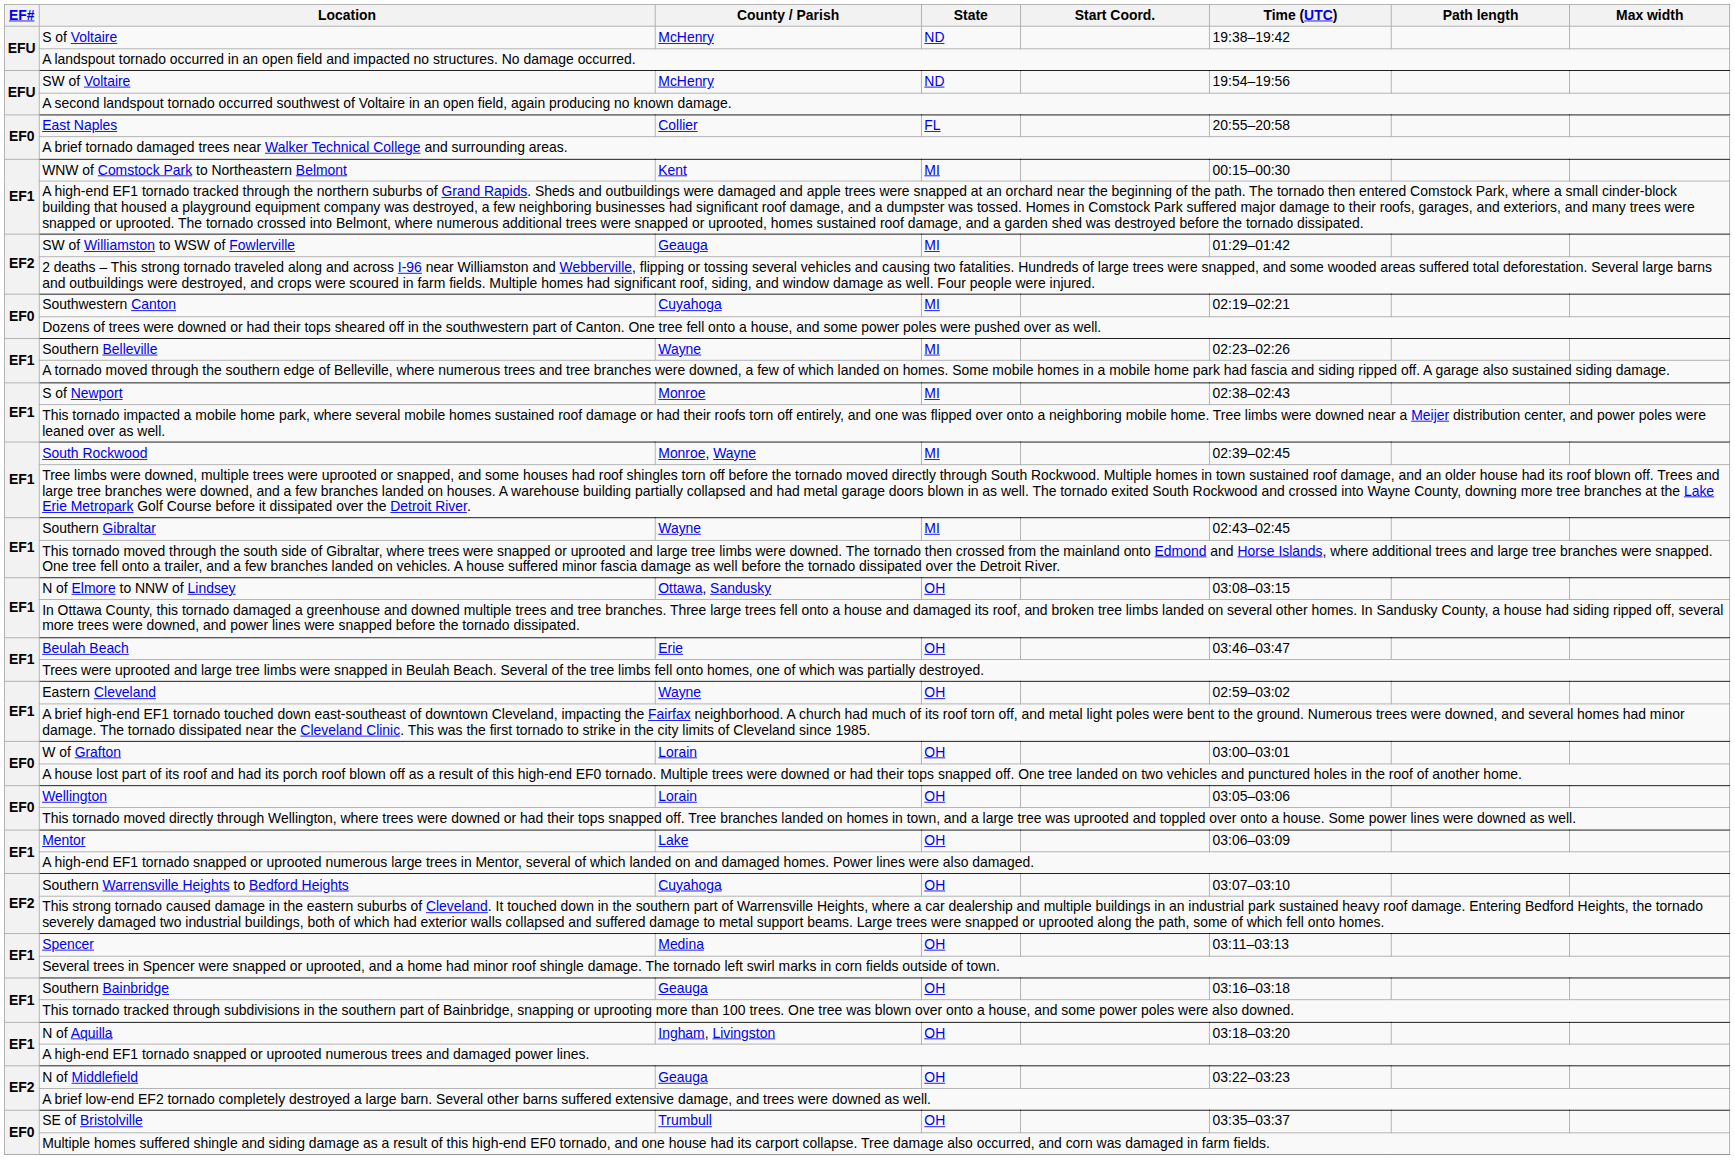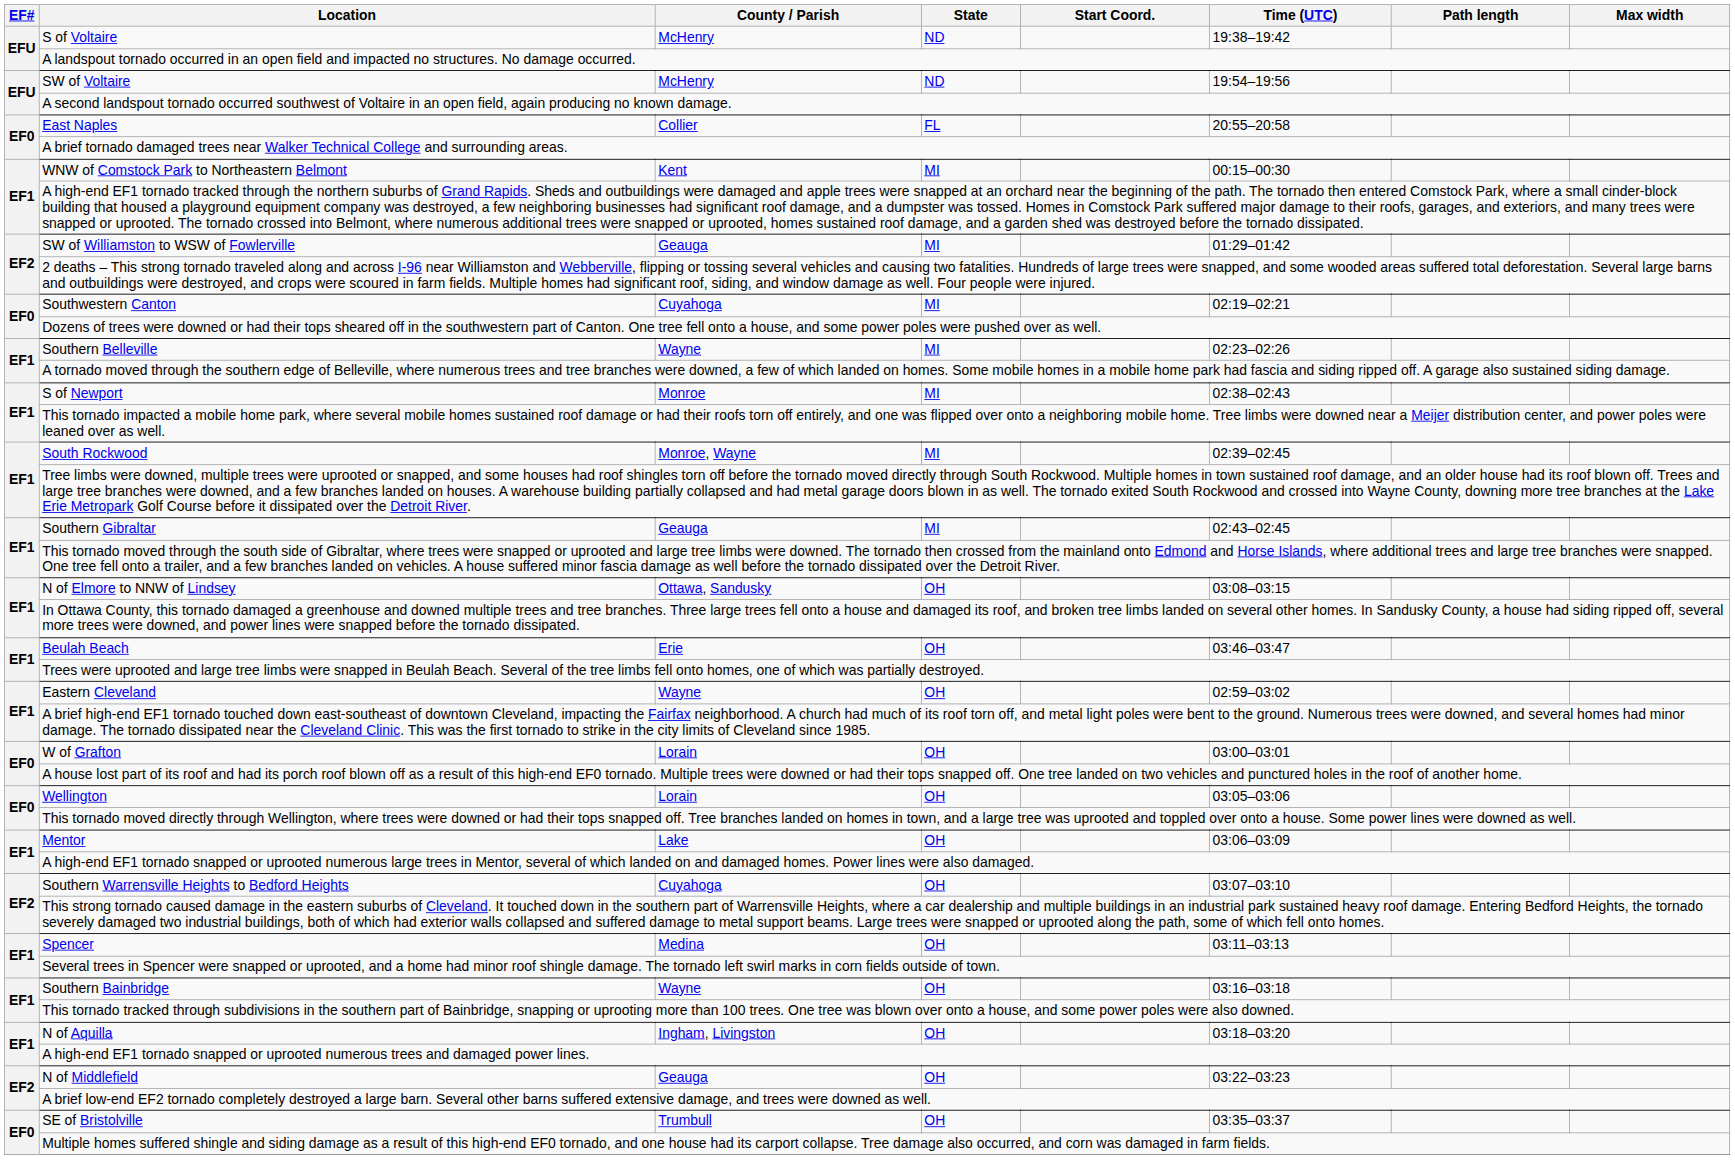(680, 528) Wayne -> (683, 528) Geauga
(683, 988) Geauga -> (680, 988) Wayne
